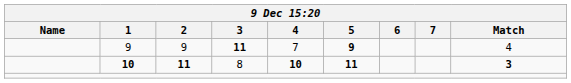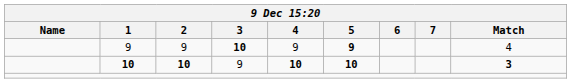(240, 47) 11 -> (240, 47) 10
(296, 47) 7 -> (296, 47) 9
(184, 64) 11 -> (184, 64) 10
(240, 64) 8 -> (240, 64) 9
(351, 64) 11 -> (351, 64) 10
